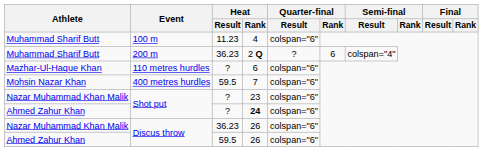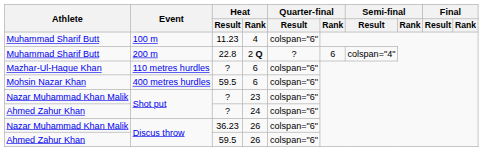(228, 54) 36.23 -> (228, 54) 22.8
(255, 83) 7 -> (255, 83) 6
(255, 111) bold -> (255, 111) normal
